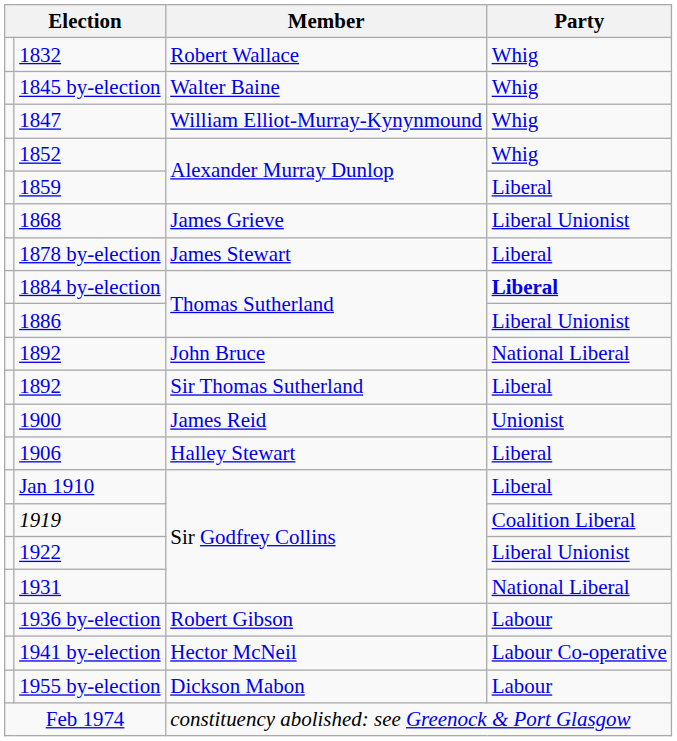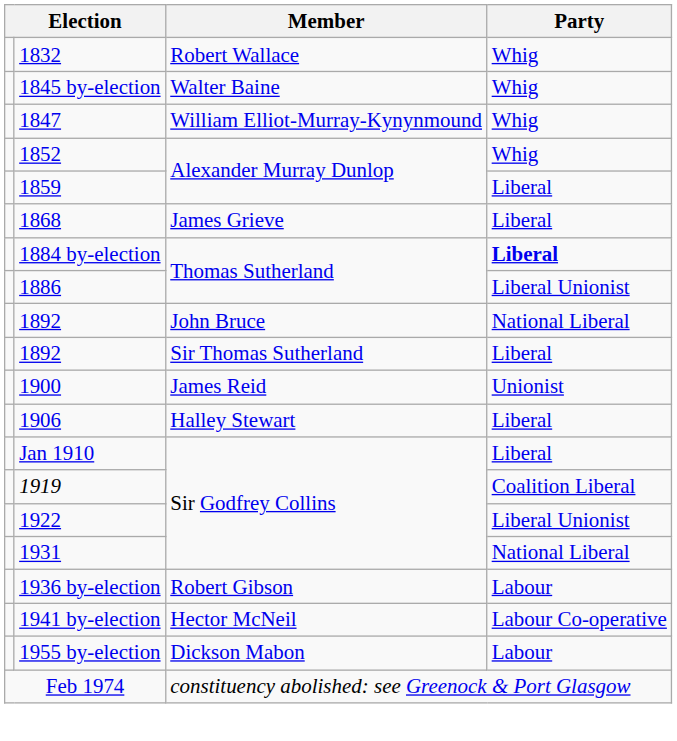(561, 220) Liberal Unionist -> (522, 220) Liberal
- row: (90, 253)
